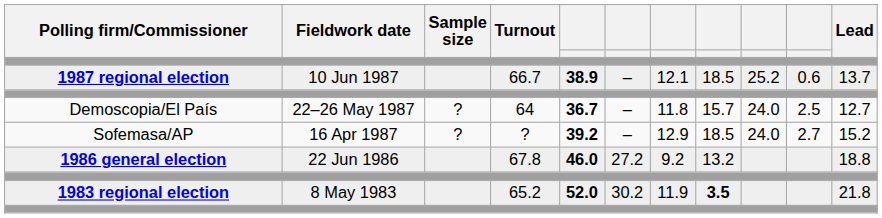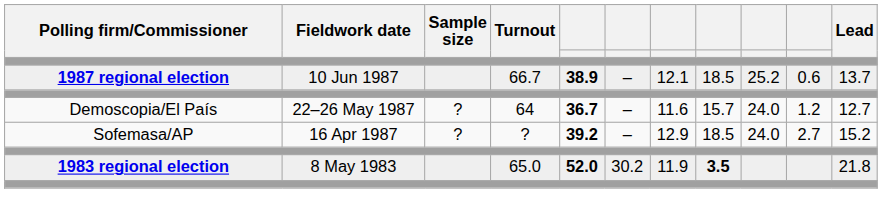(673, 110) 11.8 -> (673, 110) 11.6
(809, 110) 2.5 -> (809, 110) 1.2
- row: (143, 160)
(525, 192) 65.2 -> (525, 167) 65.0
